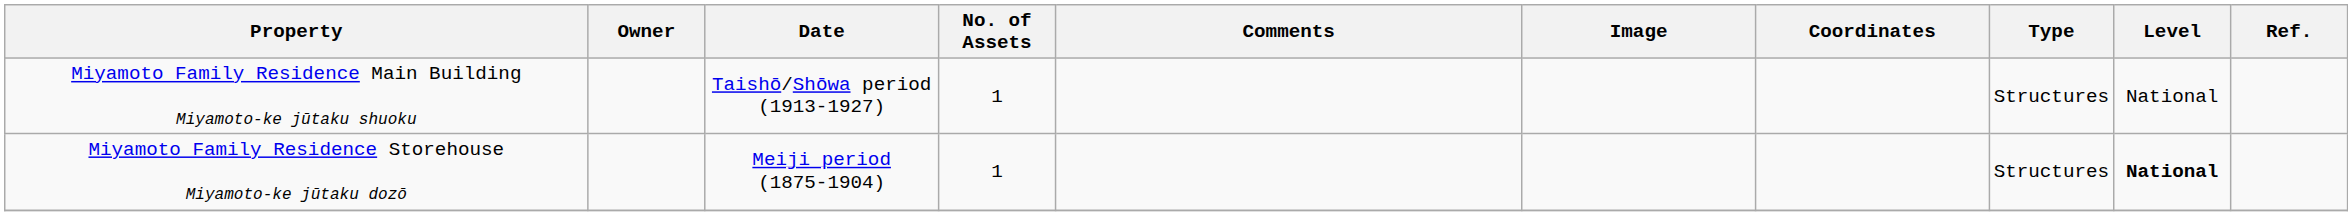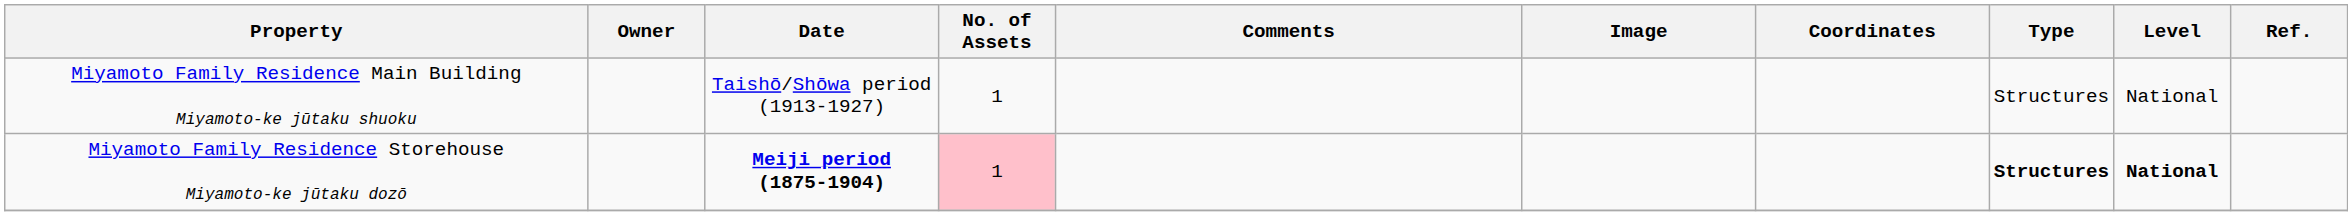(822, 172) normal -> (822, 172) bold
(997, 172) no background -> (997, 172) pink background
(2051, 172) normal -> (2051, 172) bold
